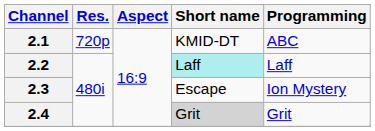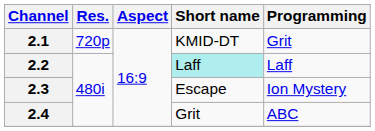(283, 41) ABC -> (279, 41) Grit
(188, 114) lightgrey background -> (188, 114) no background
(279, 114) Grit -> (283, 114) ABC
